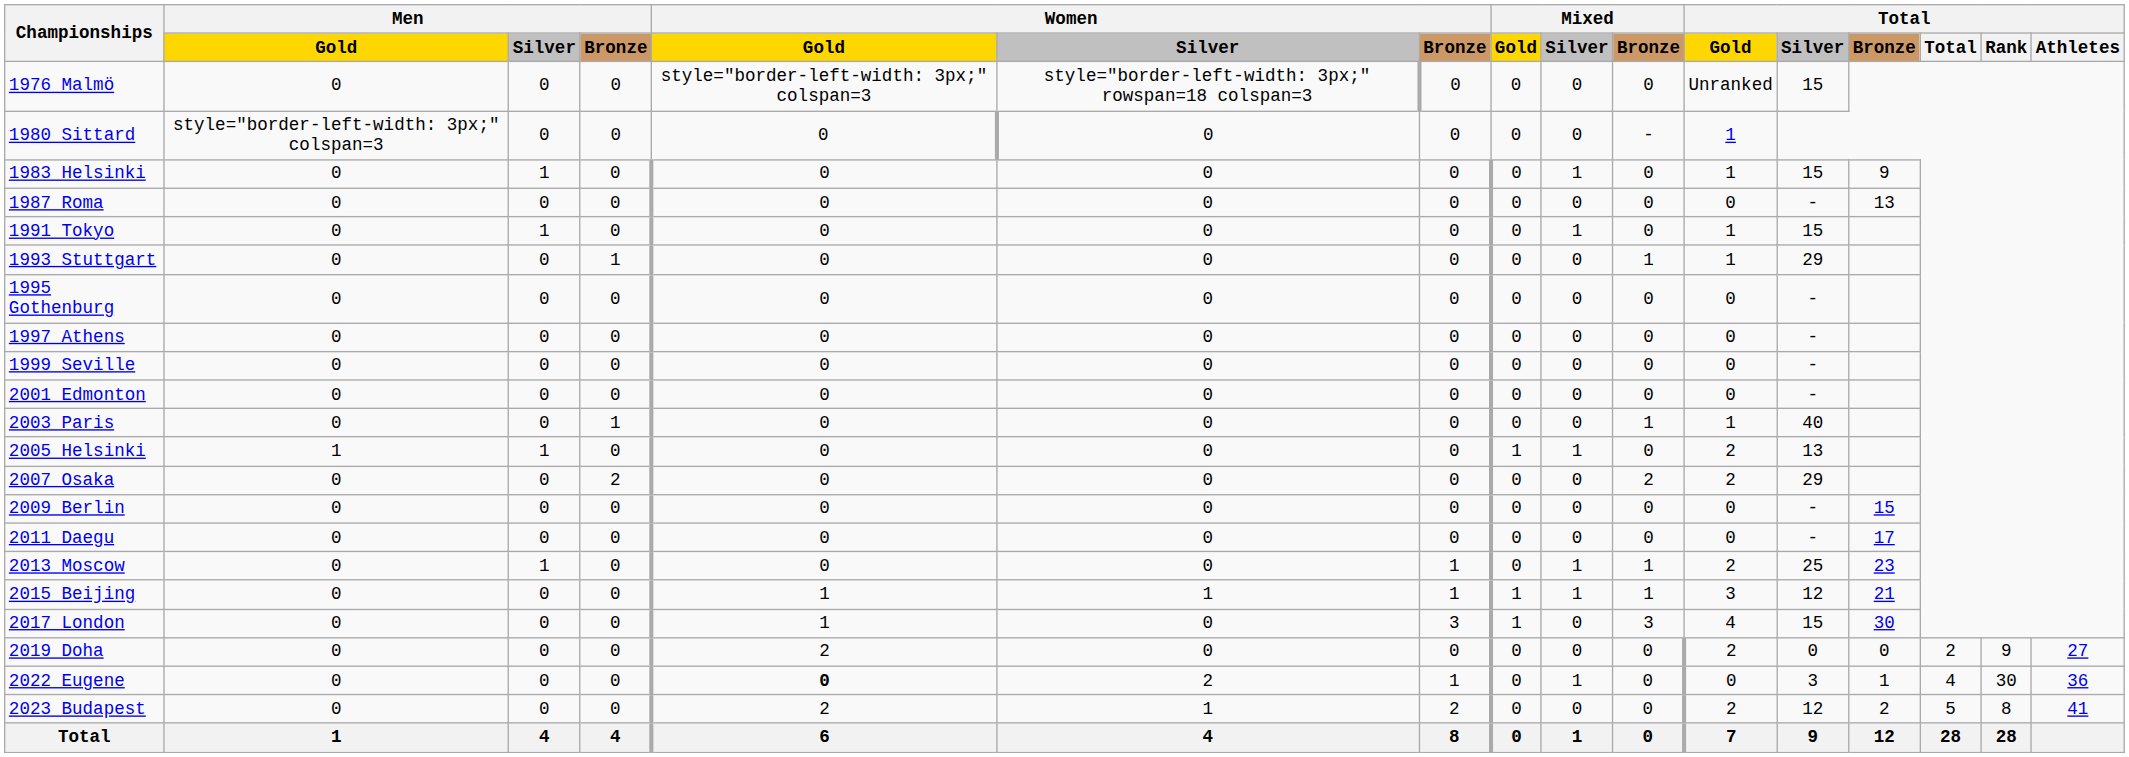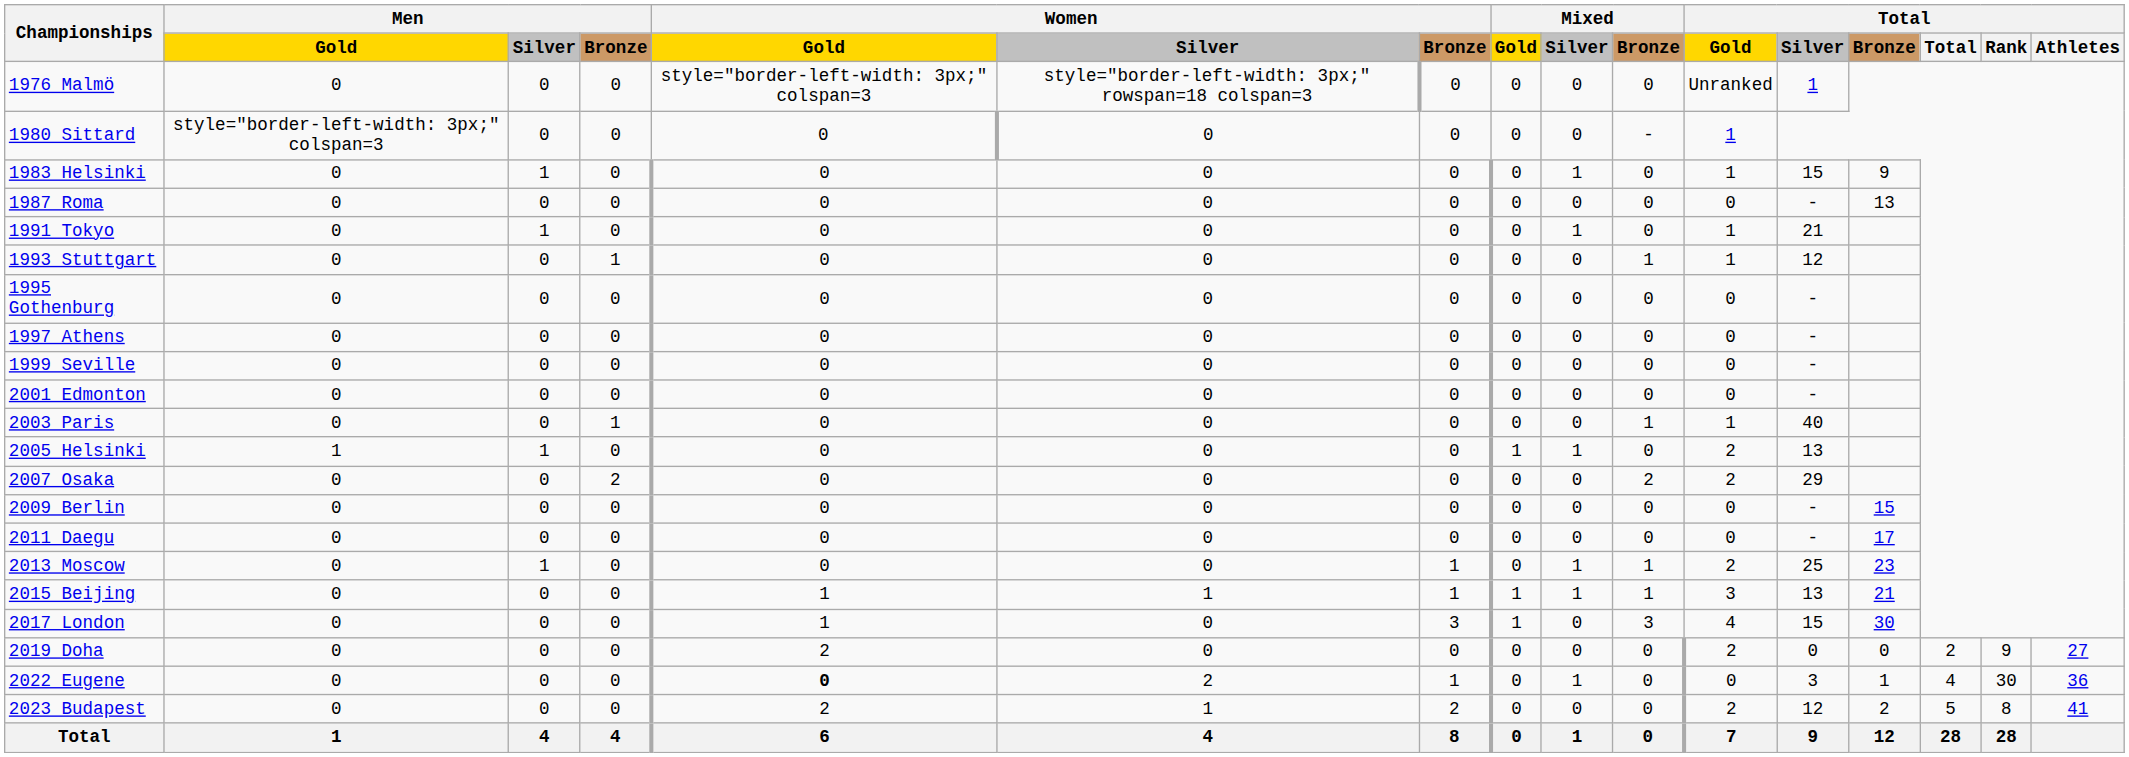(1813, 86) 15 -> (1813, 86) 1
(1813, 231) 15 -> (1813, 231) 21
(1813, 260) 29 -> (1813, 260) 12
(1813, 595) 12 -> (1813, 595) 13
